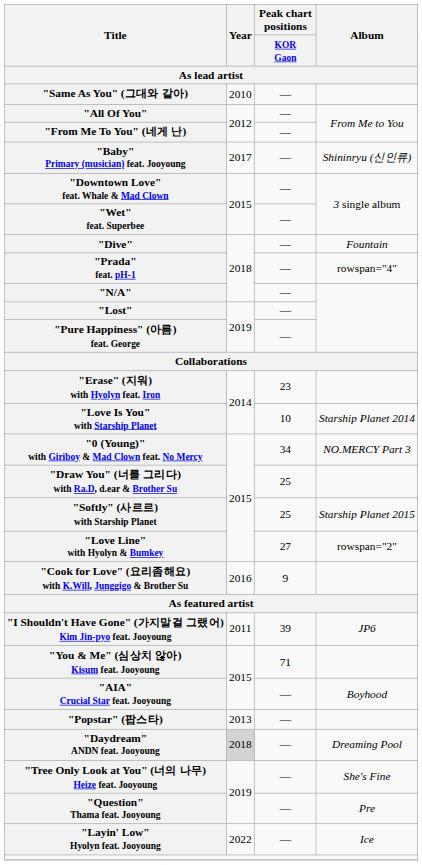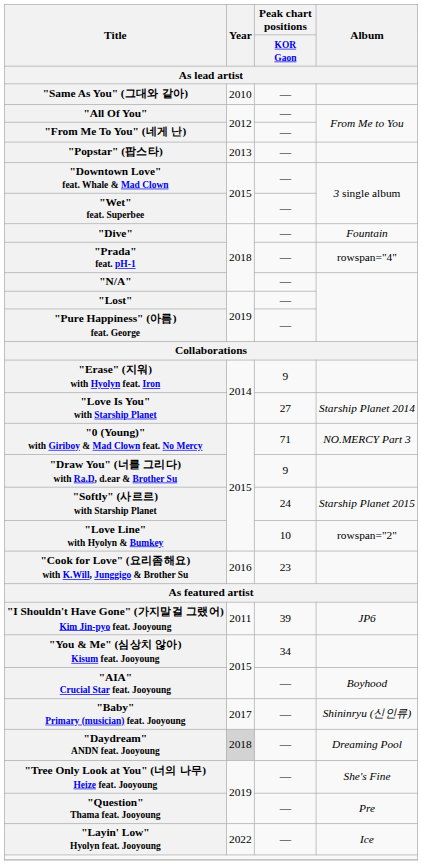rows swapped: (115, 719) <-> (115, 157)
(285, 387) 23 -> (285, 376) 9
(285, 418) 10 -> (285, 408) 27
(285, 449) 34 -> (285, 439) 71
(285, 481) 25 -> (285, 470) 9
(285, 514) 25 -> (285, 503) 24
(285, 546) 27 -> (285, 535) 10
(285, 578) 9 -> (285, 567) 23
(285, 662) 71 -> (285, 651) 34
